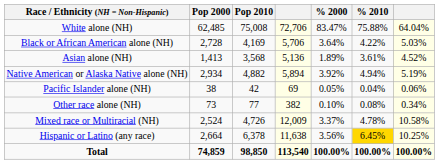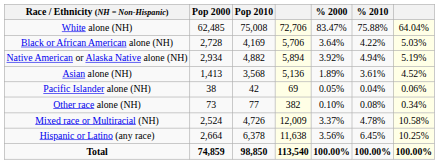rows swapped: (97, 74) <-> (97, 58)
(373, 136) gold background -> (373, 136) no background
